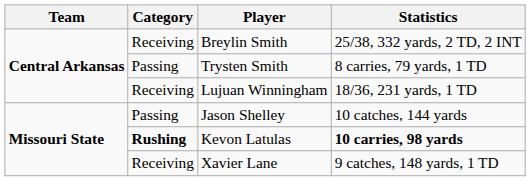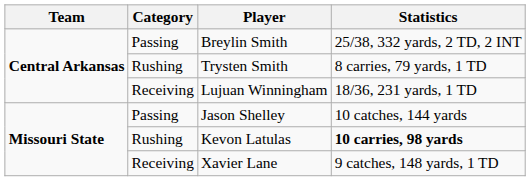(163, 41) Receiving -> (155, 41) Passing
(155, 65) Passing -> (157, 65) Rushing
(159, 138) bold -> (157, 138) normal
